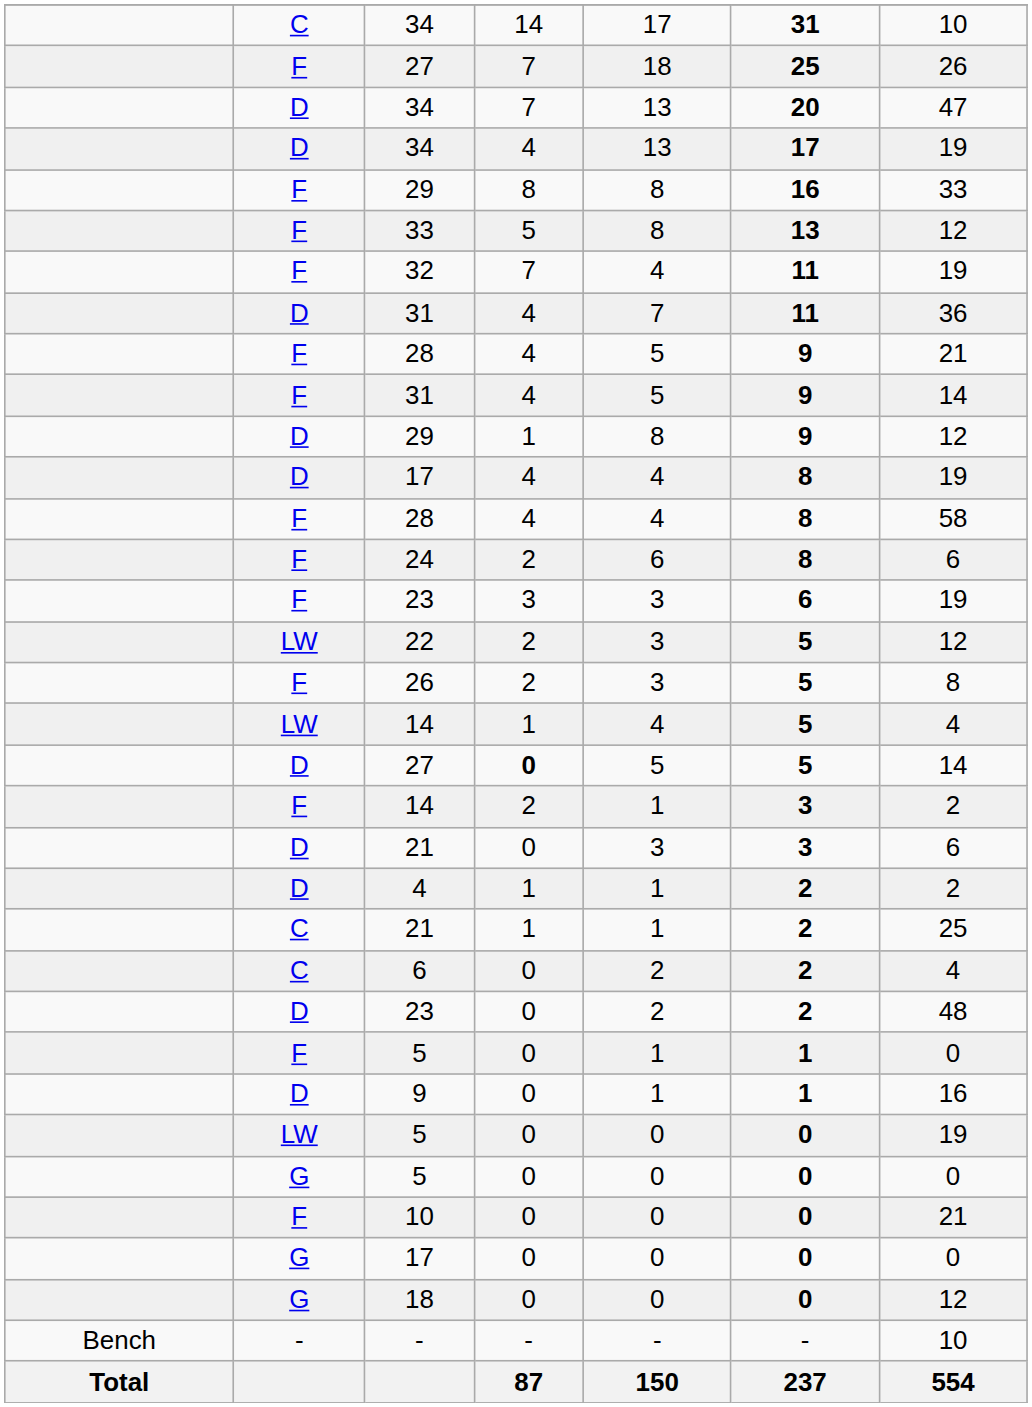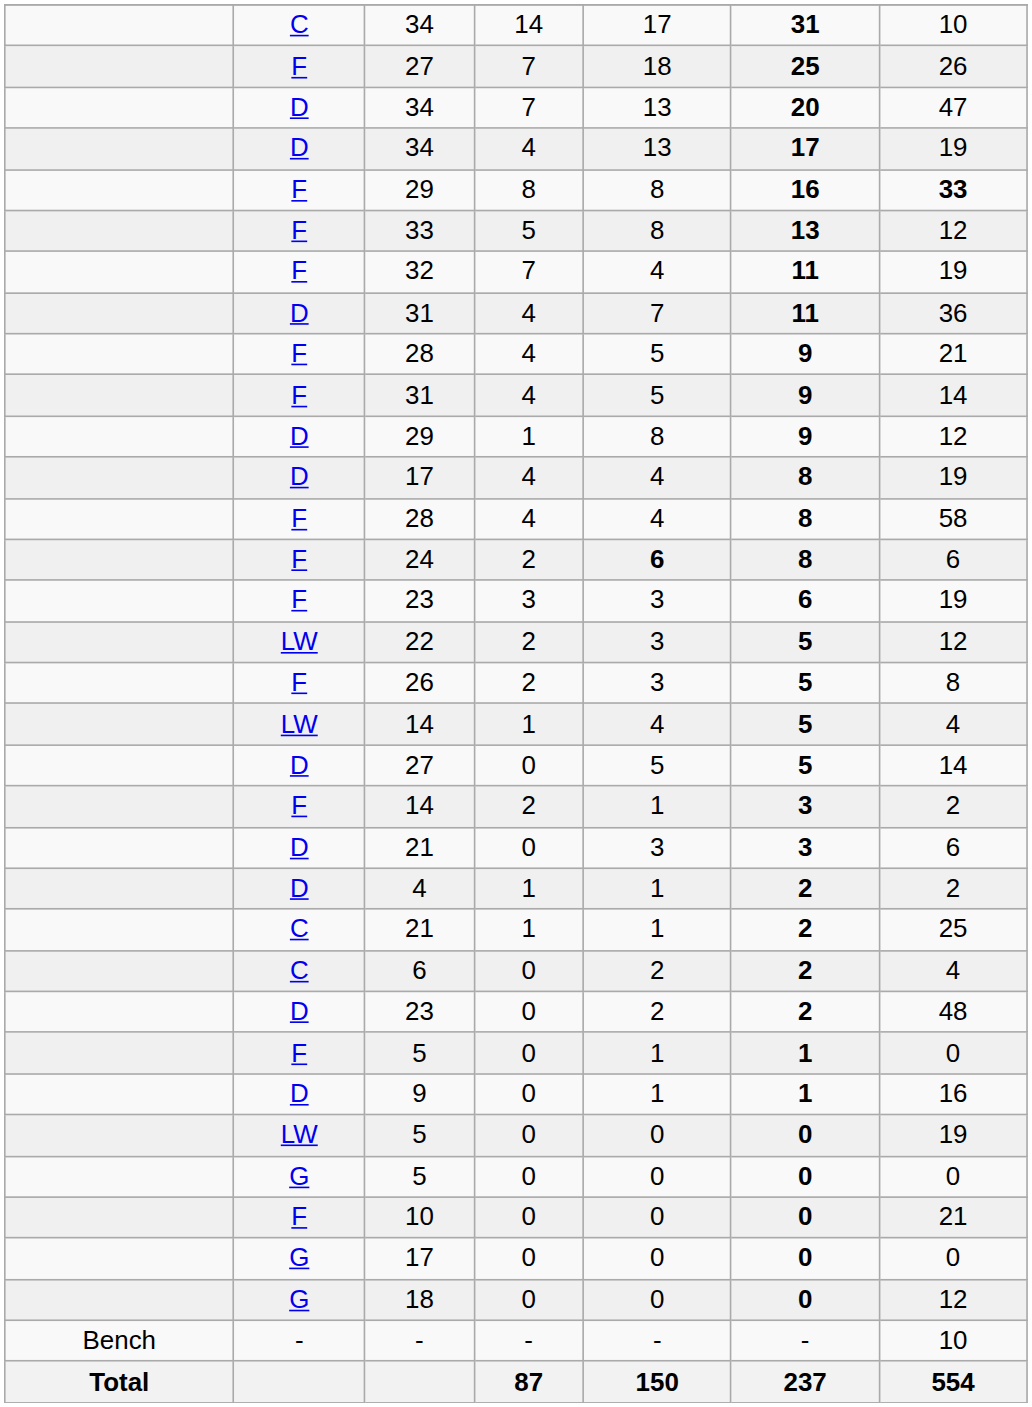(953, 189) normal -> (953, 189) bold
(657, 559) normal -> (657, 559) bold
(529, 764) bold -> (529, 764) normal
